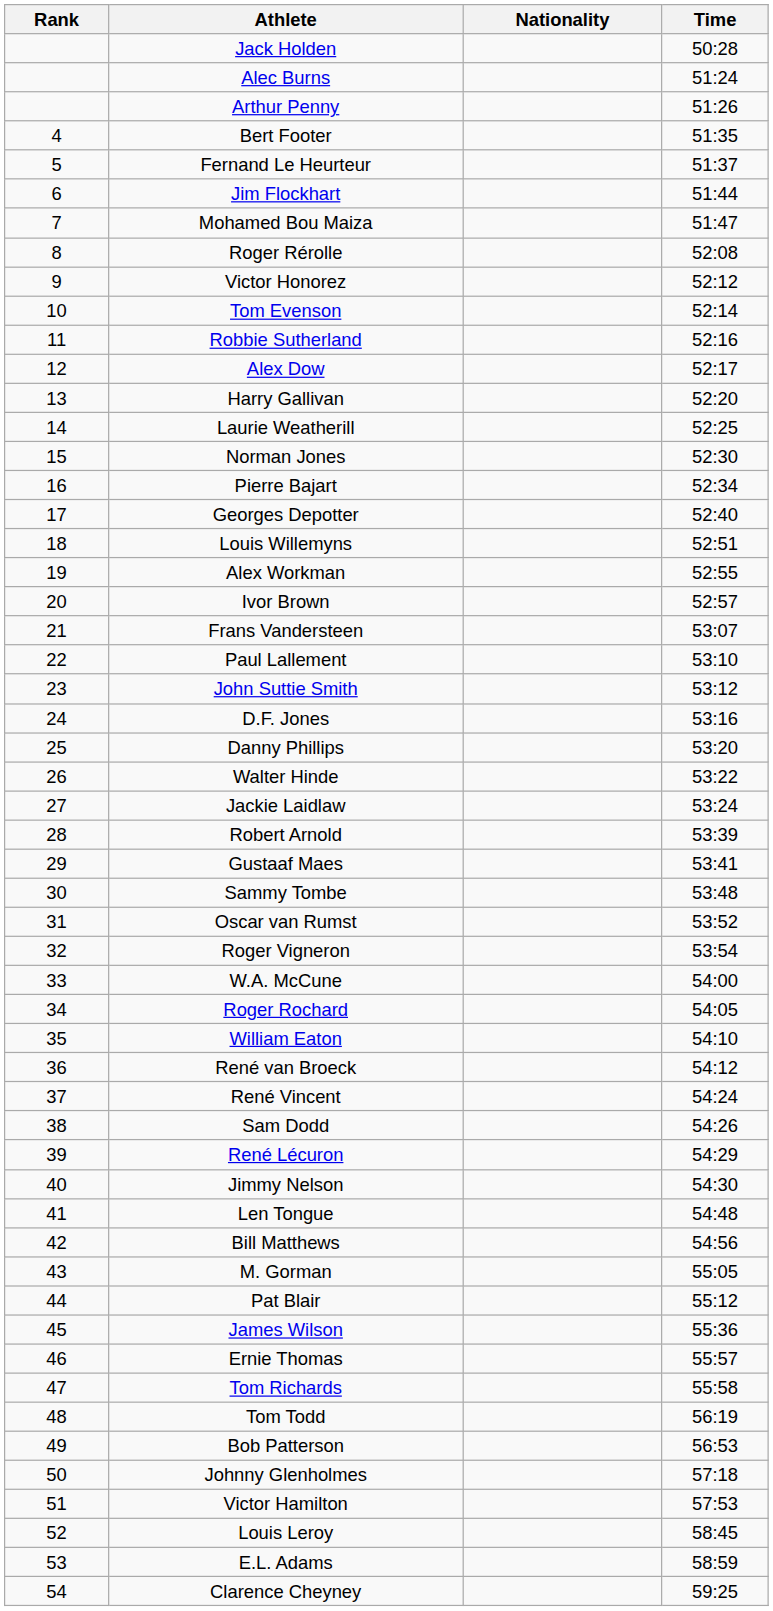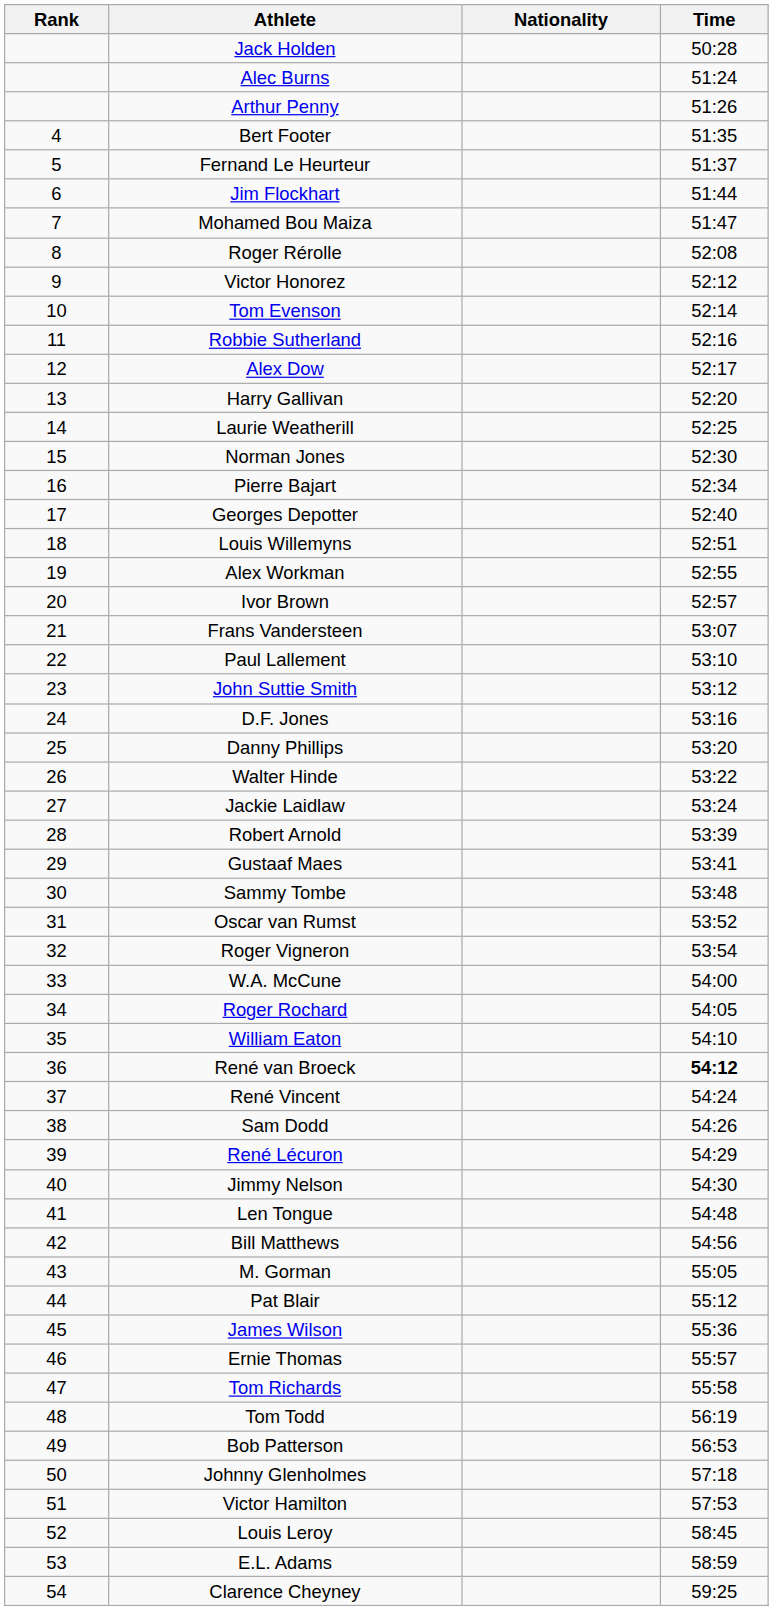(715, 1068) normal -> (714, 1068) bold
